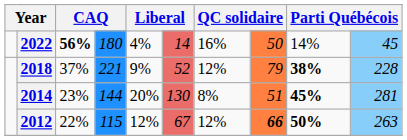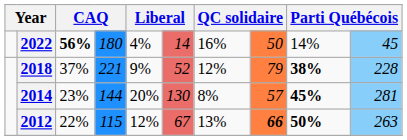(275, 96) 51 -> (275, 96) 57
(212, 122) 12% -> (212, 122) 13%
